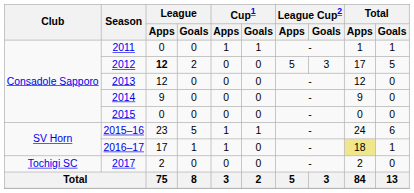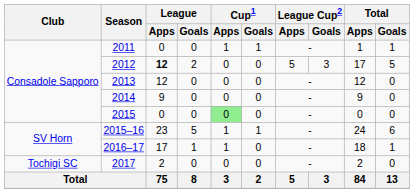(226, 114) no background -> (226, 114) lightgreen background
(360, 147) khaki background -> (360, 147) no background
